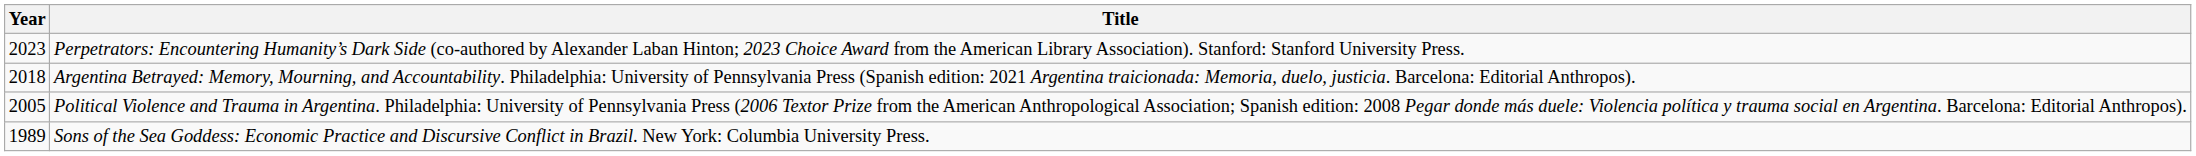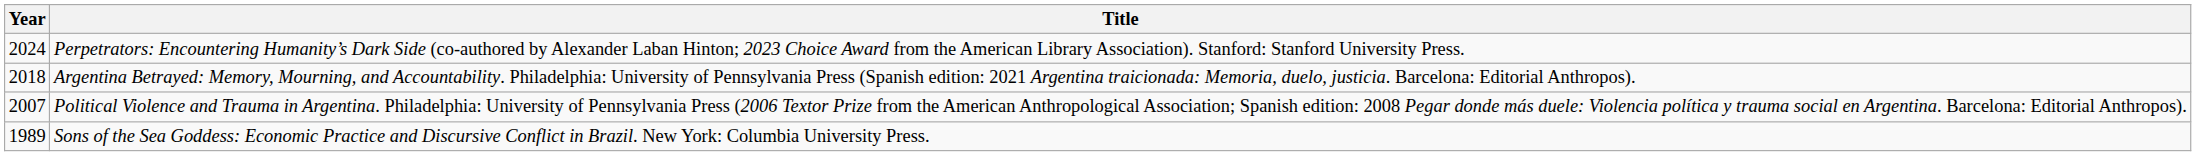(27, 48) 2023 -> (27, 48) 2024
(27, 106) 2005 -> (27, 106) 2007
